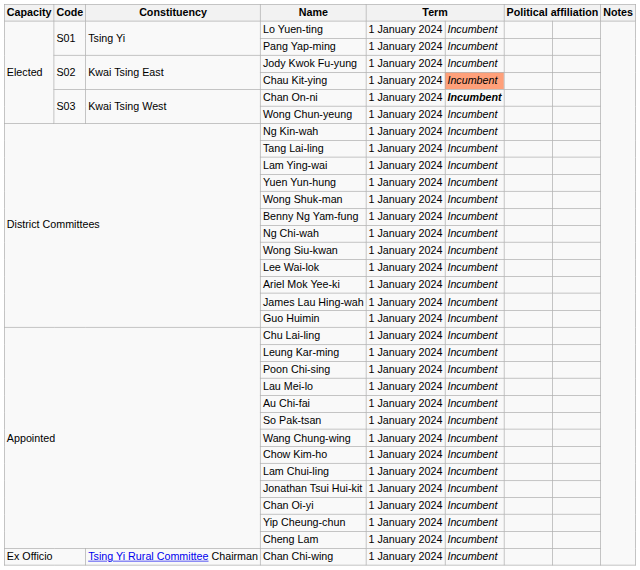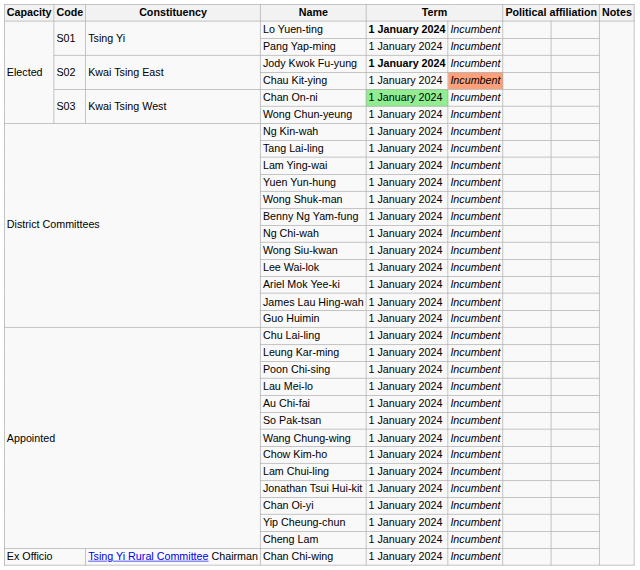(406, 30) normal -> (407, 30) bold
(406, 64) normal -> (407, 64) bold
(406, 98) no background -> (406, 98) lightgreen background
(475, 98) bold -> (475, 98) normal
